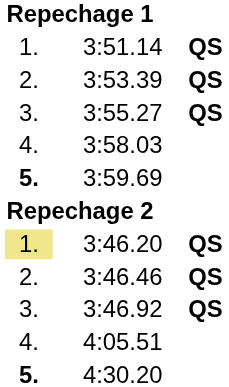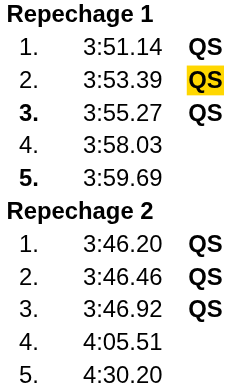(205, 80) no background -> (205, 80) gold background
(29, 112) normal -> (29, 112) bold
(29, 244) khaki background -> (29, 244) no background
(29, 375) bold -> (29, 375) normal
